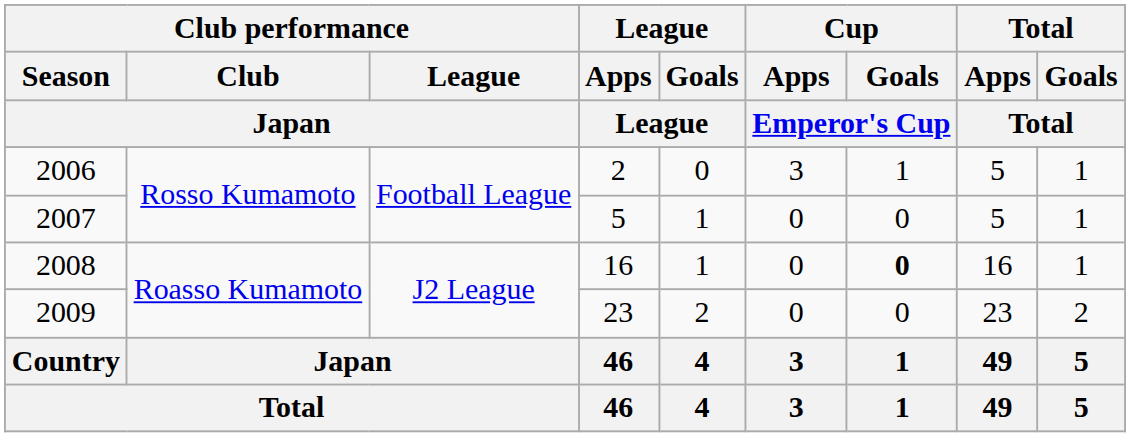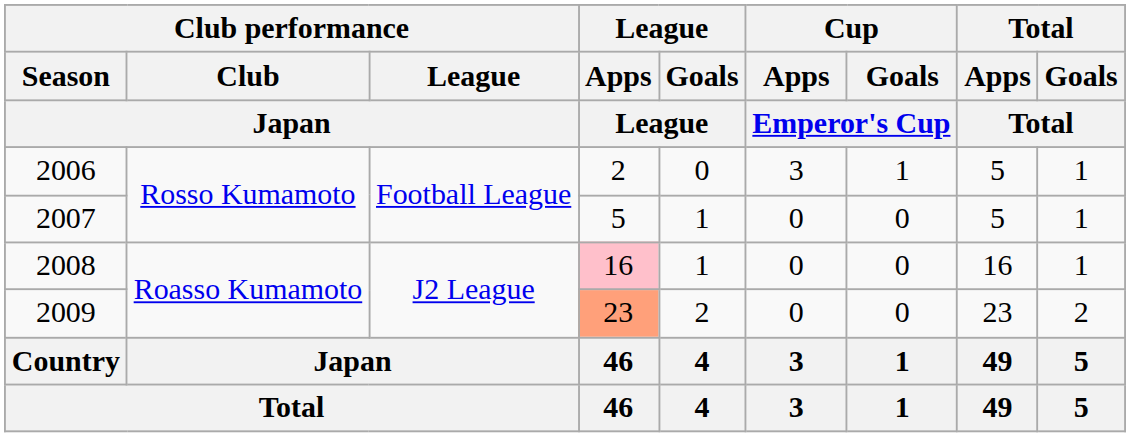(618, 265) no background -> (618, 265) pink background
(902, 265) bold -> (902, 265) normal
(618, 312) no background -> (618, 312) lightsalmon background
